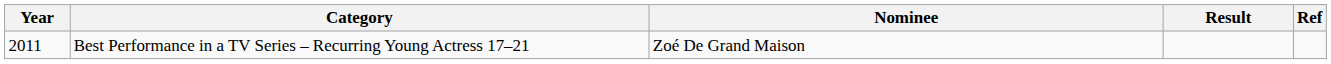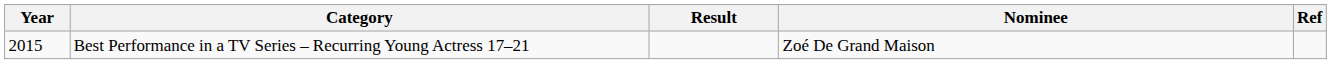columns swapped: (906, 17) <-> (1228, 17)
(25, 44) 2011 -> (25, 44) 2015
